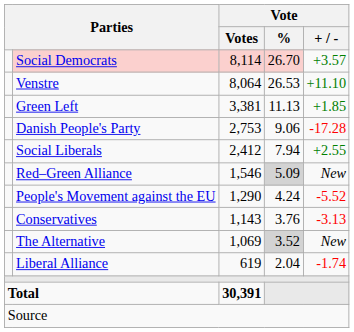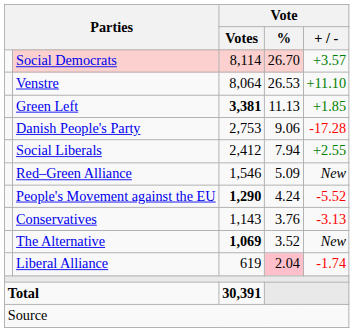(245, 106) normal -> (245, 106) bold
(287, 173) lightgrey background -> (287, 173) no background
(245, 196) normal -> (245, 196) bold
(245, 241) normal -> (245, 241) bold
(287, 241) lightgrey background -> (287, 241) no background
(287, 264) no background -> (287, 264) pink background
